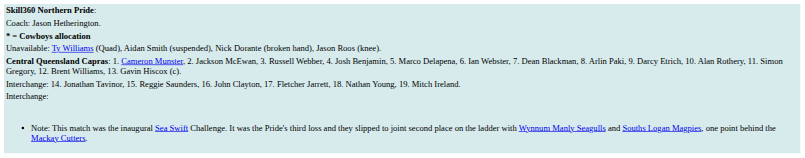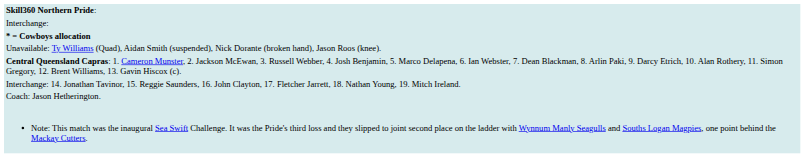(53, 23) Coach: Jason Hetherington. -> (27, 23) Interchange:
(27, 96) Interchange: -> (53, 96) Coach: Jason Hetherington.
